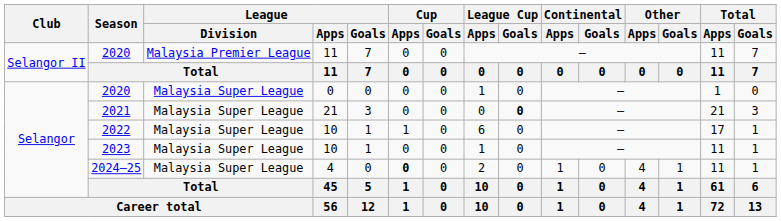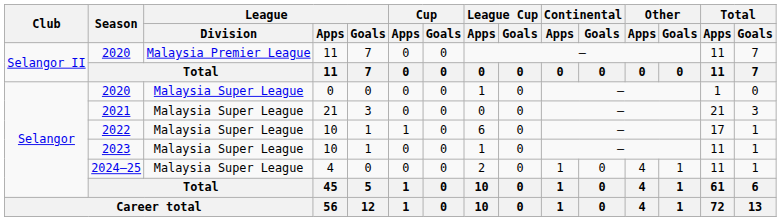(520, 110) bold -> (520, 110) normal
(406, 168) bold -> (406, 168) normal
